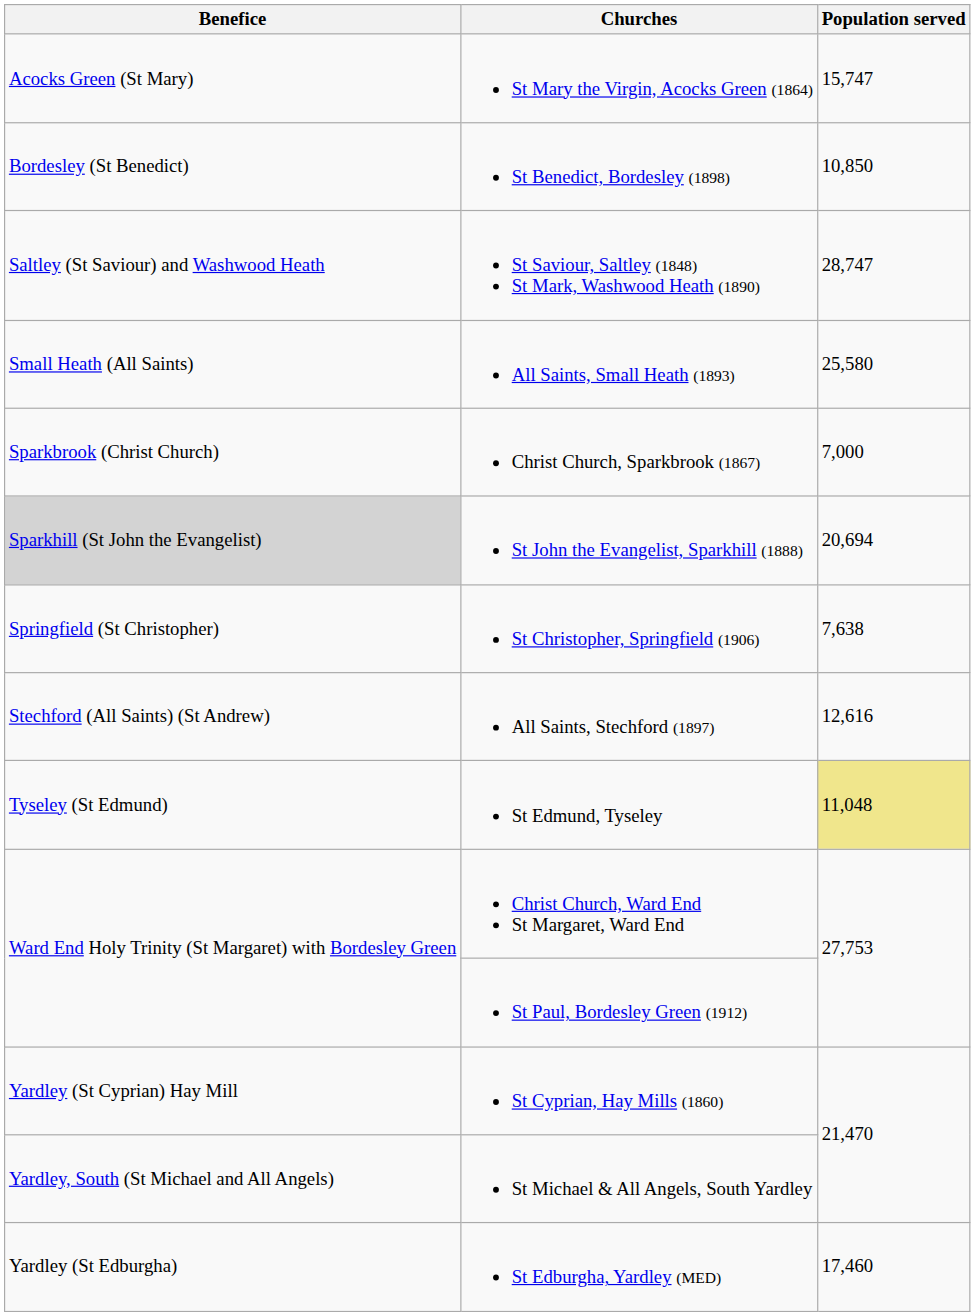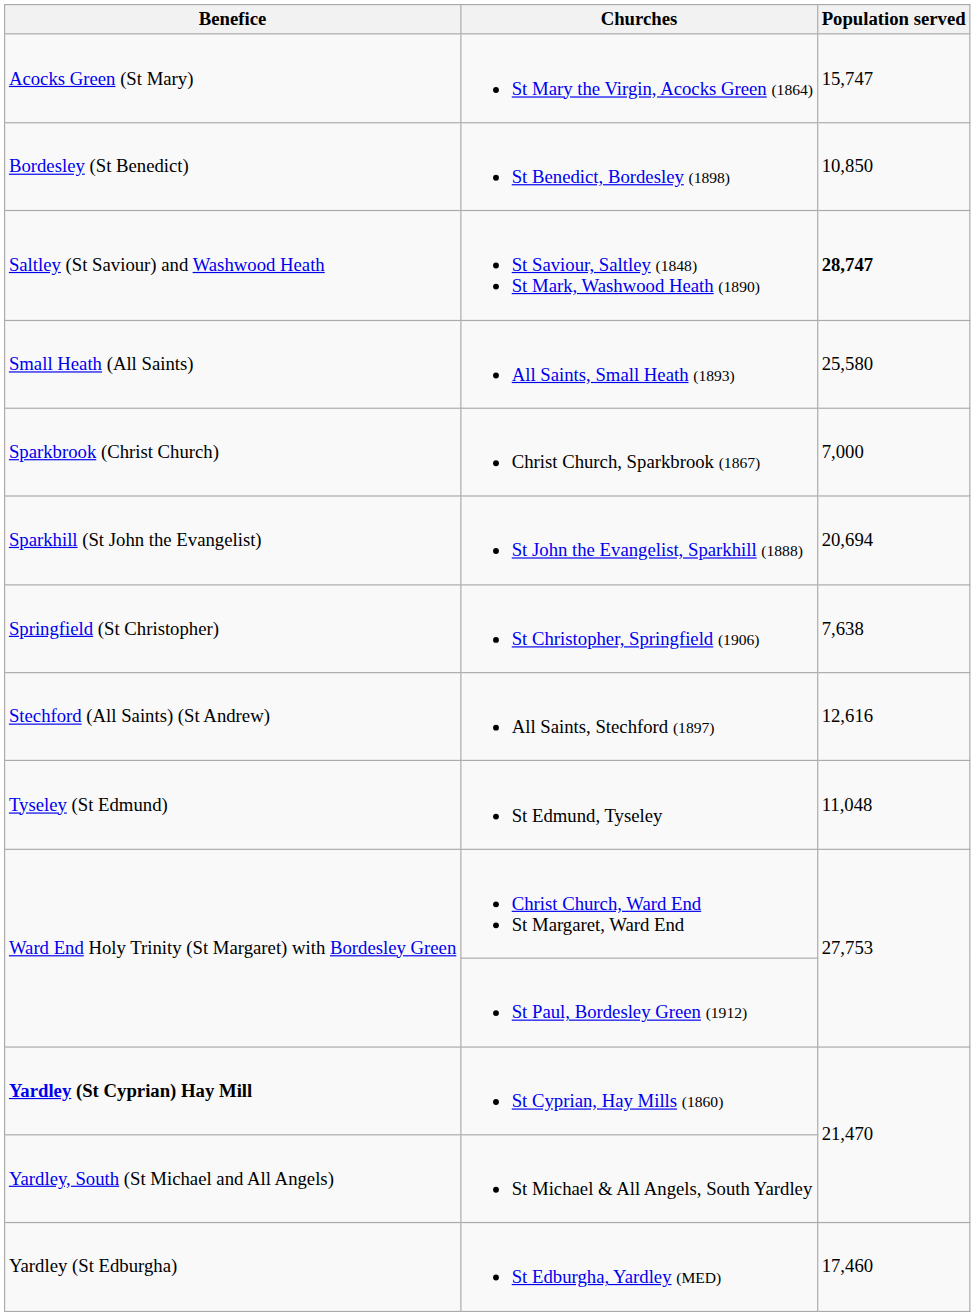(847, 265) normal -> (847, 265) bold
(135, 540) lightgrey background -> (135, 540) no background
(847, 804) khaki background -> (847, 804) no background
(123, 1090) normal -> (131, 1090) bold
